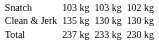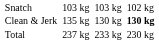(140, 21) normal -> (141, 21) bold
